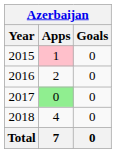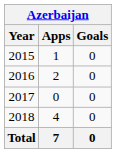(56, 55) pink background -> (56, 55) no background
(56, 96) lightgreen background -> (56, 96) no background
